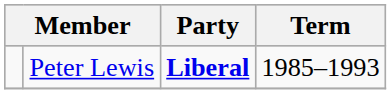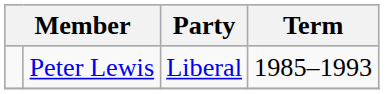(208, 66) bold -> (204, 66) normal
